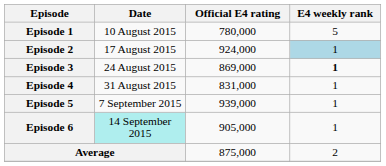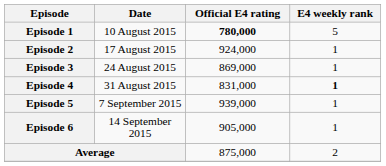(238, 31) normal -> (238, 31) bold
(335, 49) lightblue background -> (335, 49) no background
(335, 67) bold -> (335, 67) normal
(335, 85) normal -> (335, 85) bold
(140, 127) paleturquoise background -> (140, 127) no background
